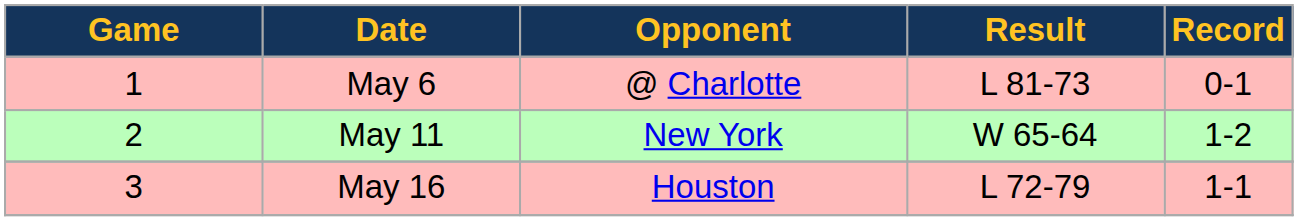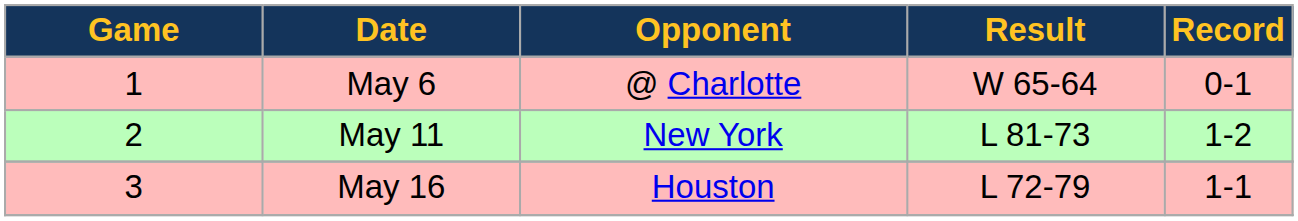(1035, 82) L 81-73 -> (1035, 82) W 65-64
(1035, 135) W 65-64 -> (1035, 135) L 81-73
